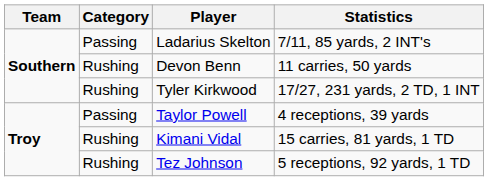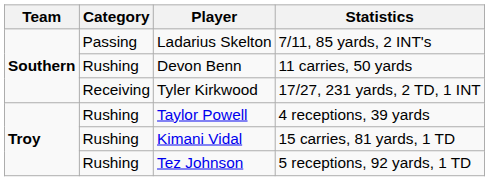(111, 90) Rushing -> (116, 90) Receiving
(110, 114) Passing -> (111, 114) Rushing
